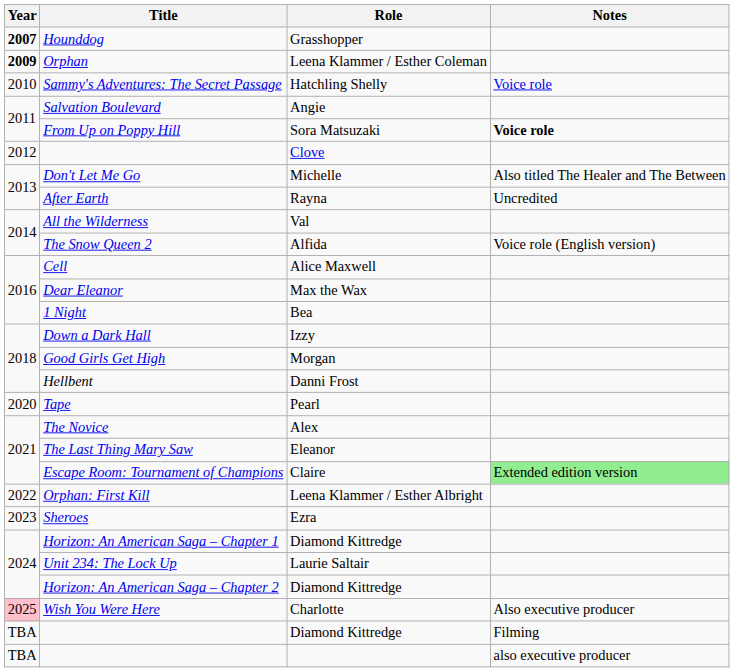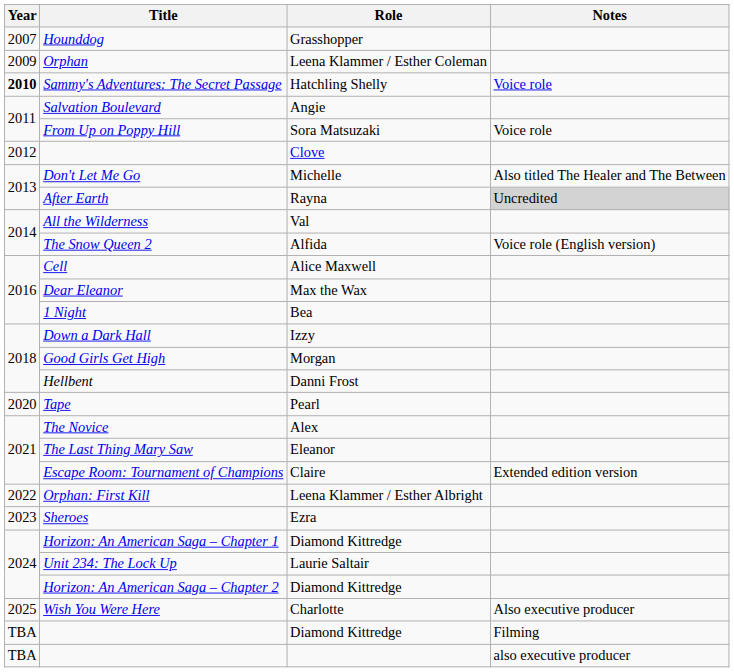(22, 38) bold -> (22, 38) normal
(22, 61) bold -> (22, 61) normal
(22, 84) normal -> (22, 84) bold
(524, 130) bold -> (523, 130) normal
(525, 198) no background -> (525, 198) lightgrey background
(565, 472) lightgreen background -> (565, 472) no background
(22, 609) pink background -> (22, 609) no background
